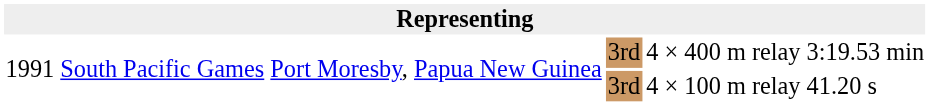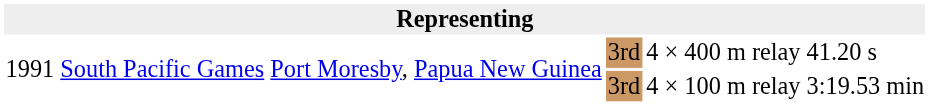(865, 52) 3:19.53 min -> (842, 52) 41.20 s
(842, 85) 41.20 s -> (865, 85) 3:19.53 min
